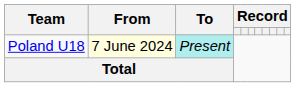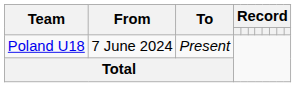(132, 46) lightyellow background -> (132, 46) no background
(205, 46) paleturquoise background -> (205, 46) no background
